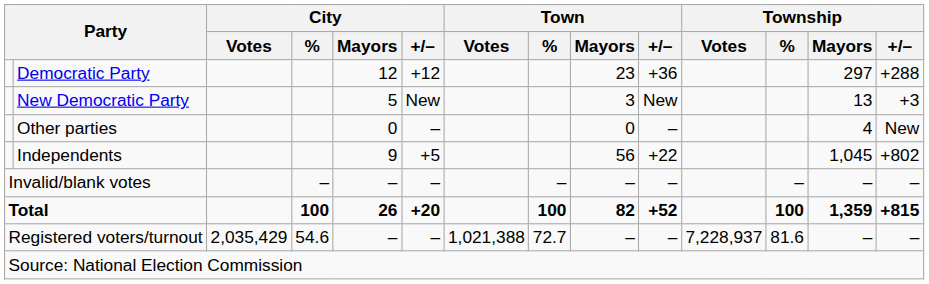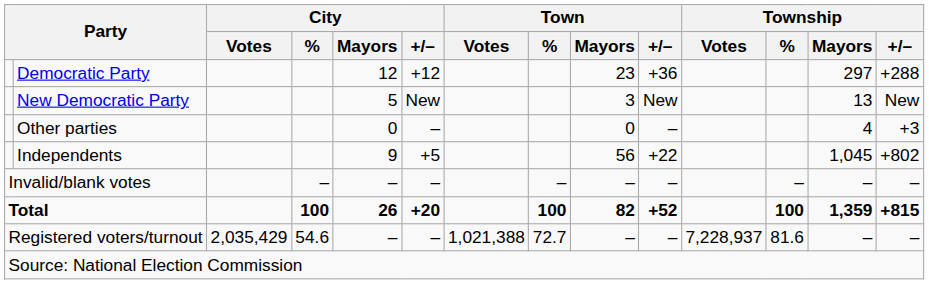(909, 100) +3 -> (902, 100) New
(902, 127) New -> (909, 127) +3
